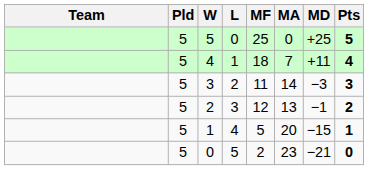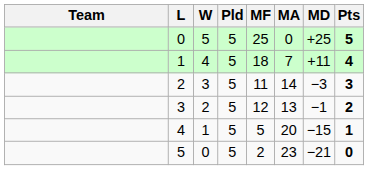columns swapped: (183, 15) <-> (235, 15)
